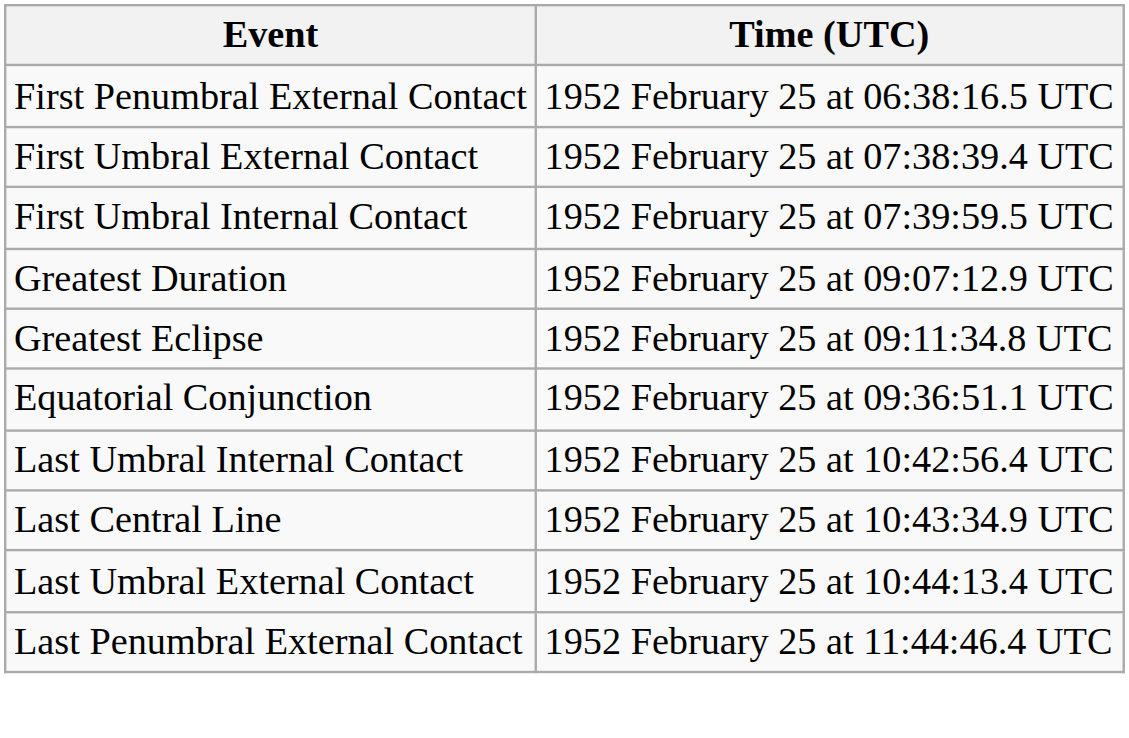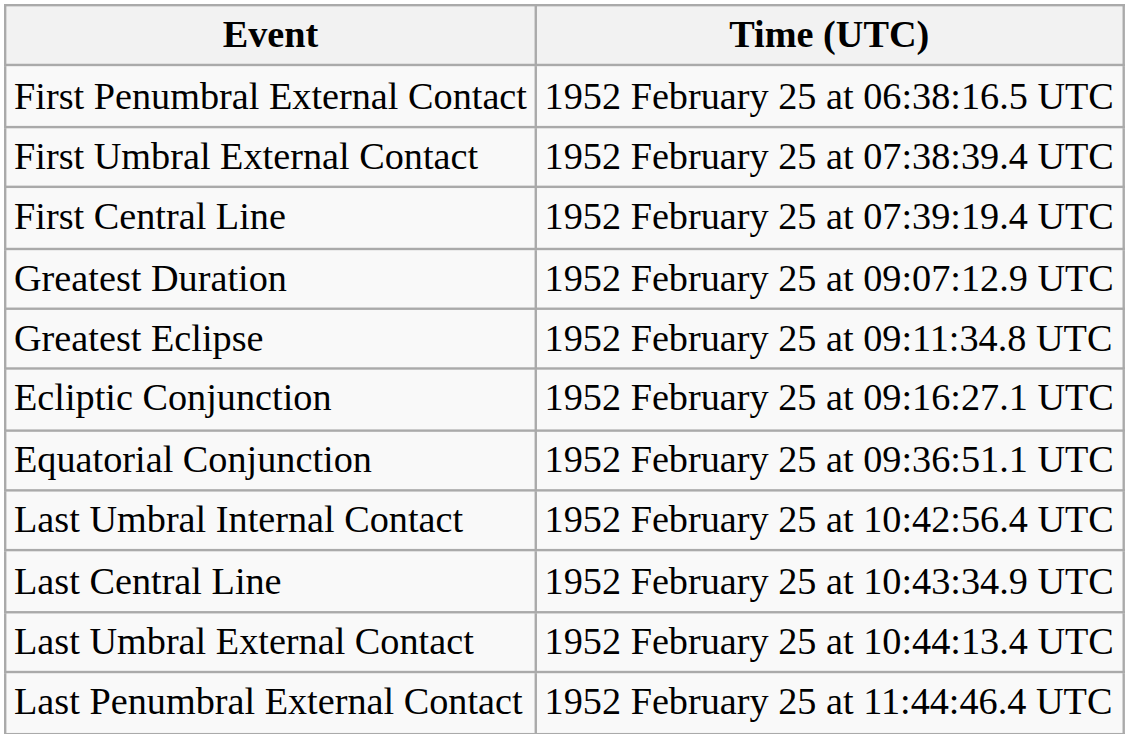+ row: (150, 216)
- row: (241, 216)
+ row: (173, 398)
